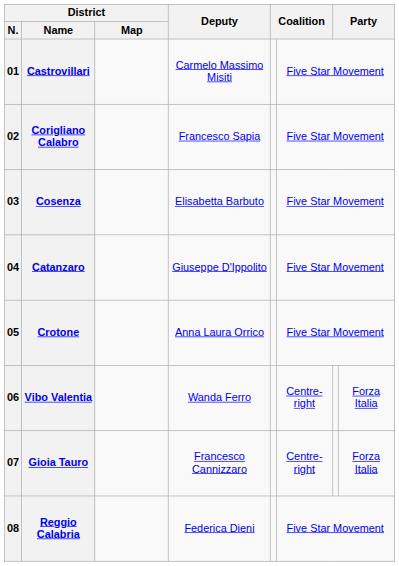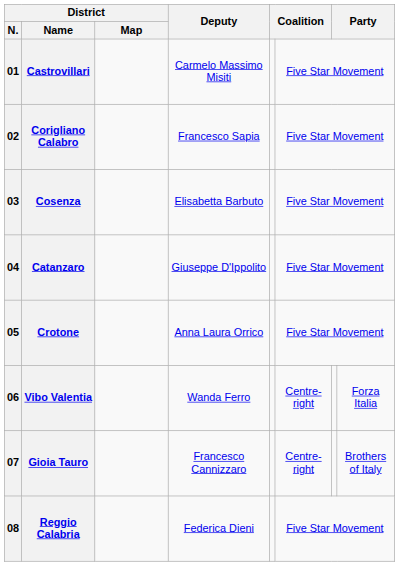(366, 463) Forza Italia -> (366, 463) Brothers of Italy
